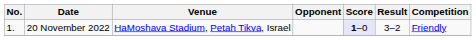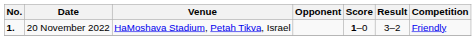(11, 27) normal -> (11, 27) bold
(359, 27) lavender background -> (359, 27) no background
